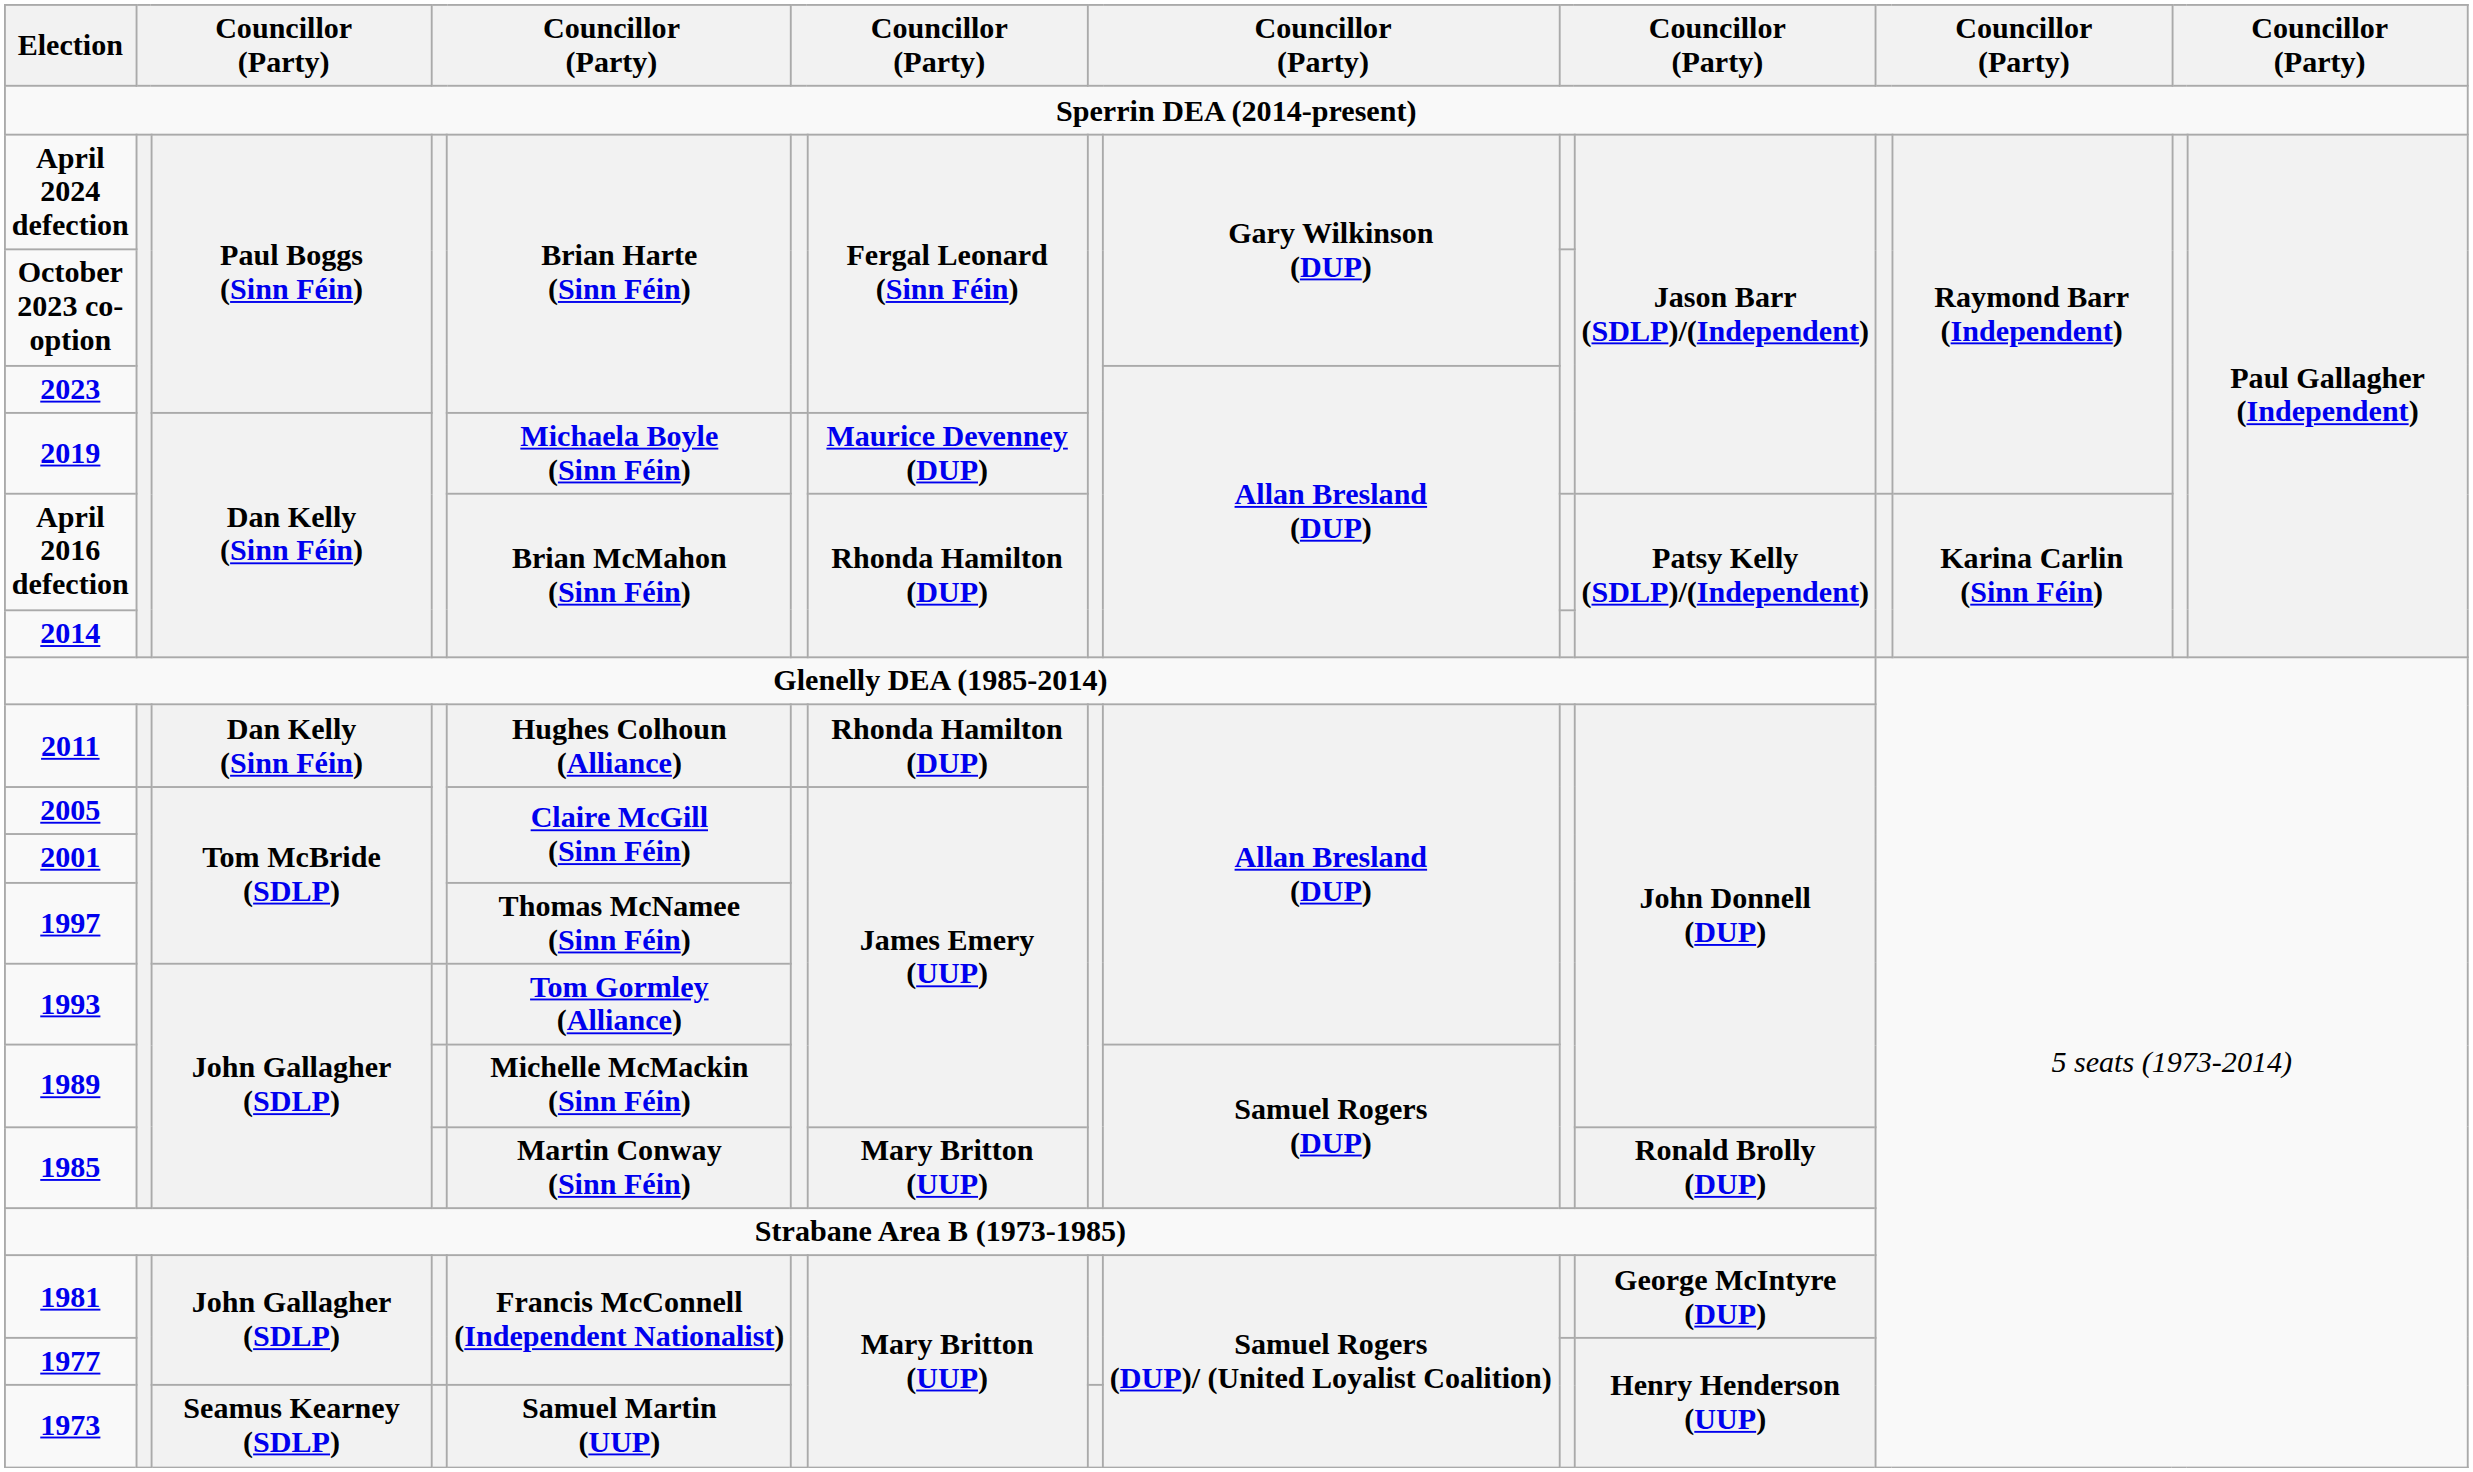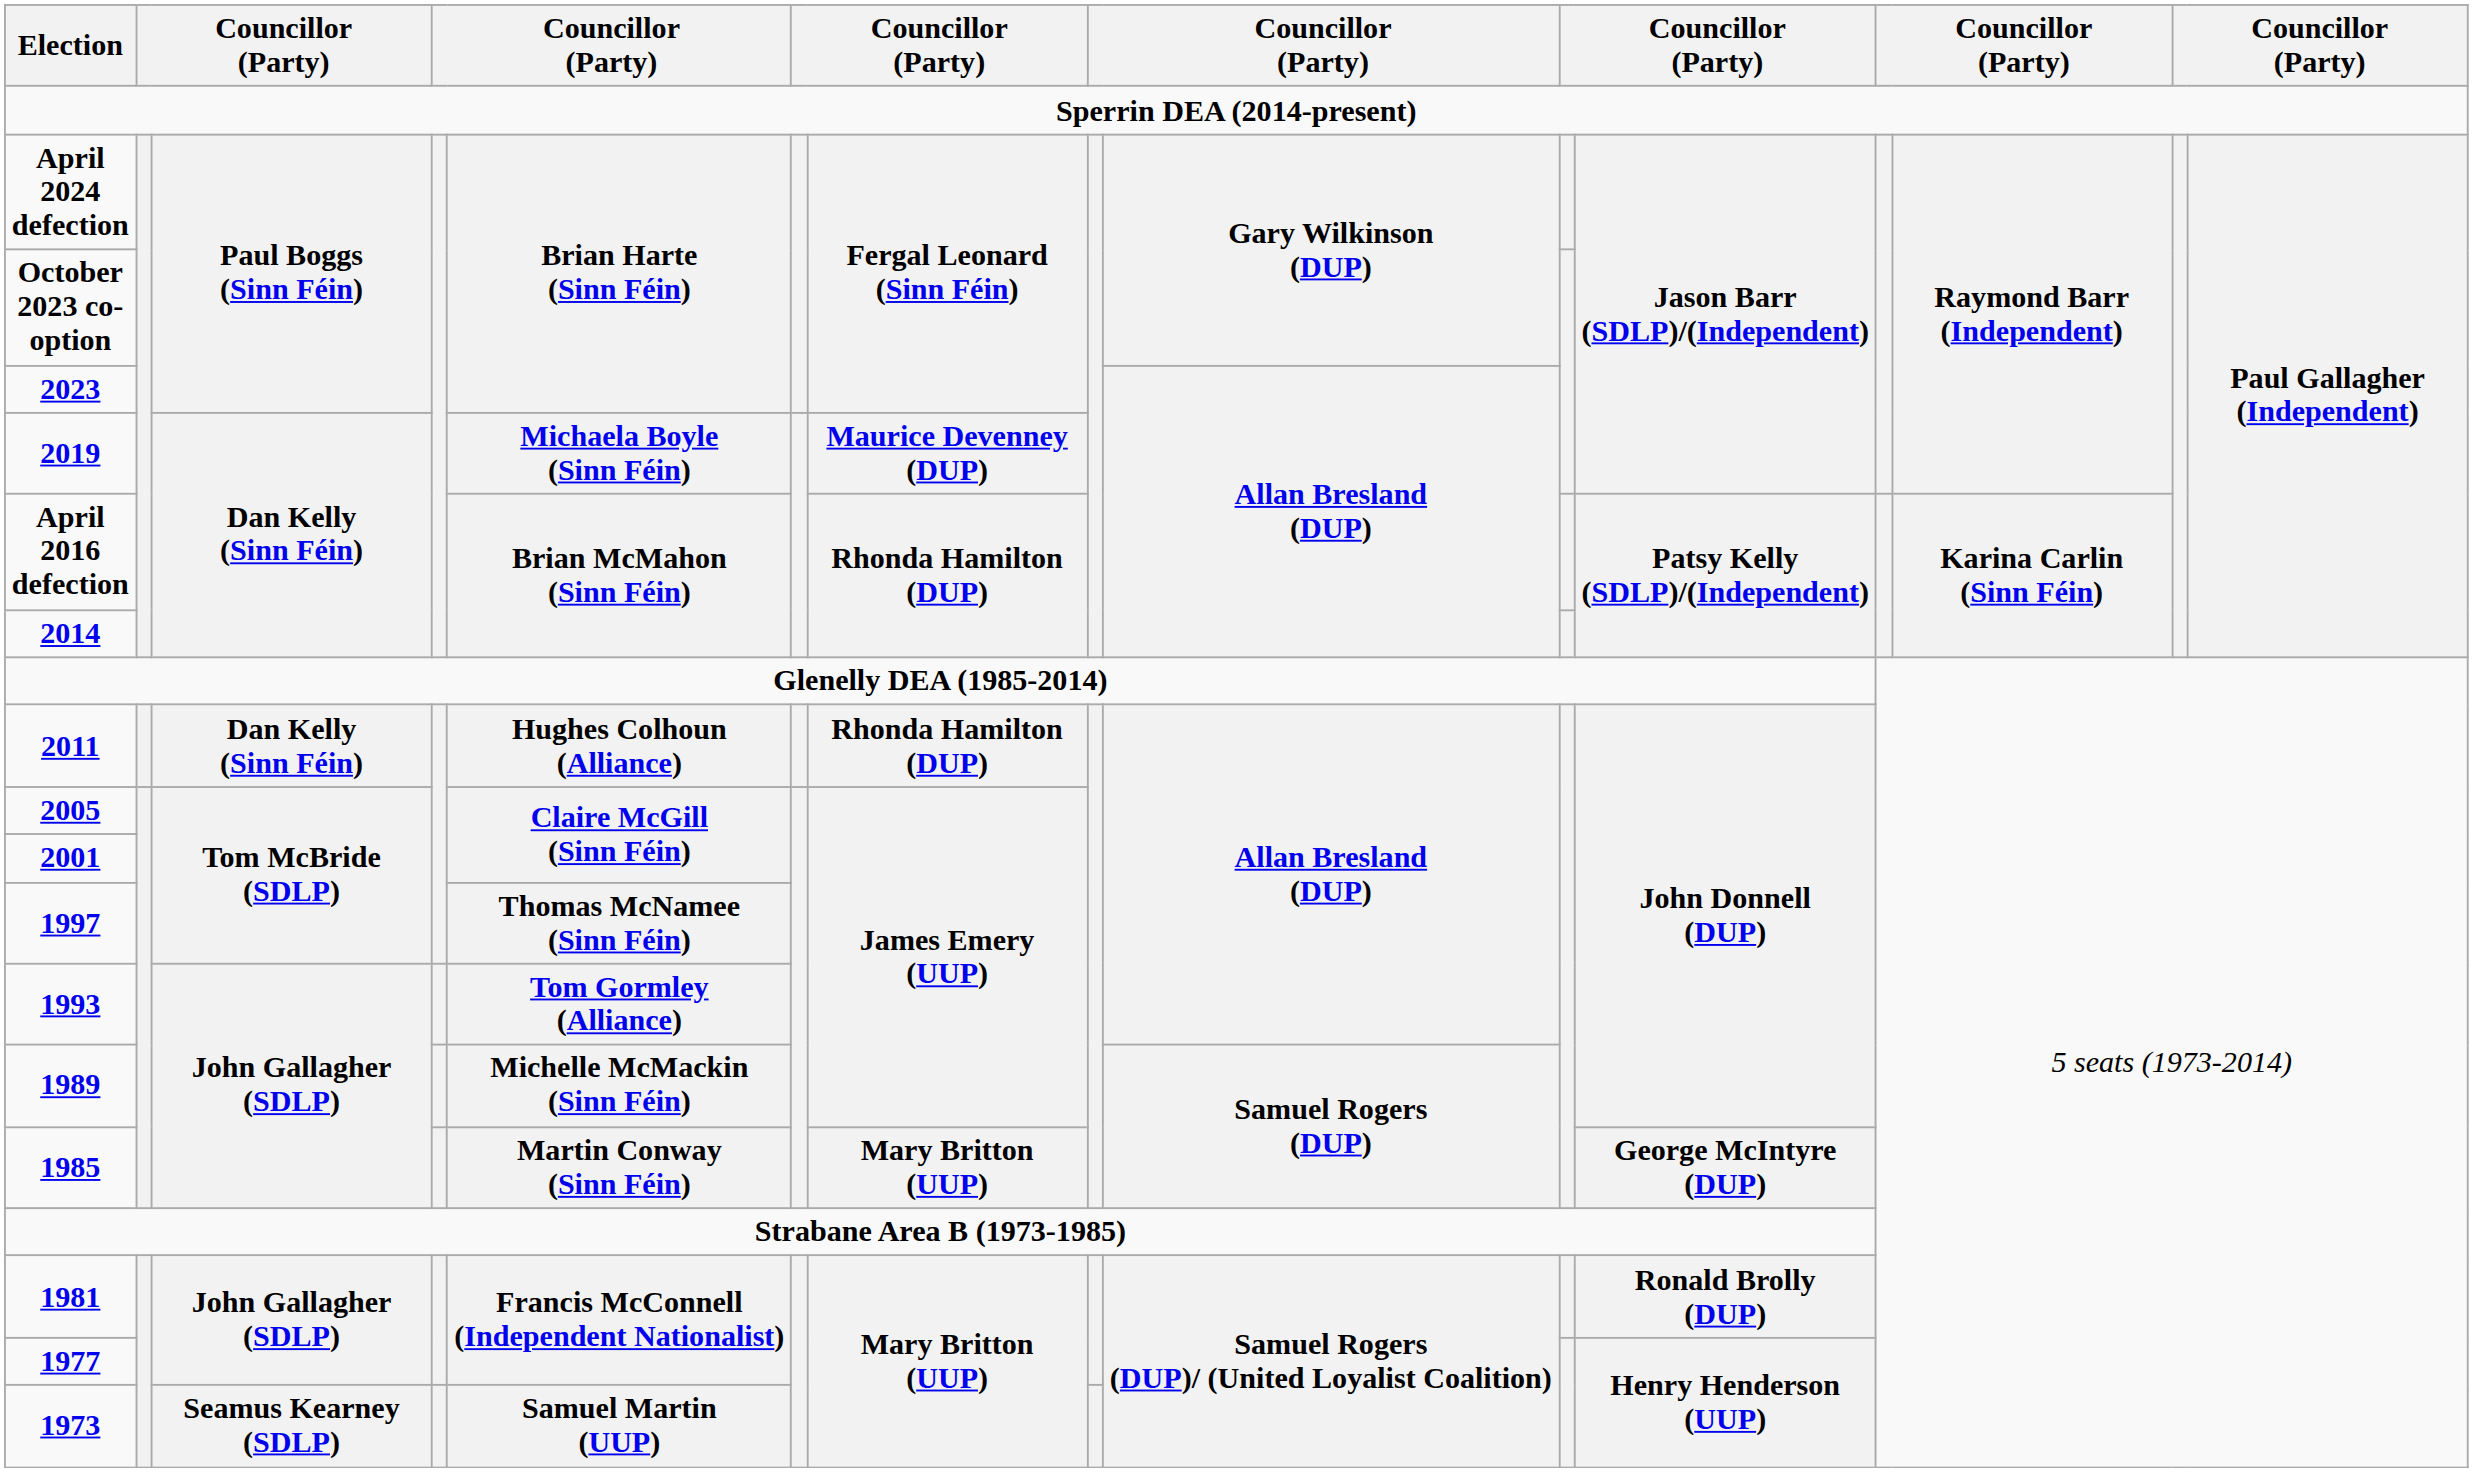(1725, 1166) Ronald Brolly (DUP) -> (1725, 1166) George McIntyre (DUP)
(1725, 1296) George McIntyre (DUP) -> (1725, 1296) Ronald Brolly (DUP)
